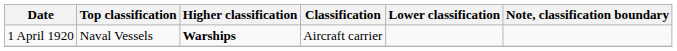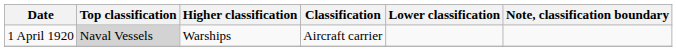(116, 35) no background -> (116, 35) lightgrey background
(209, 35) bold -> (207, 35) normal
